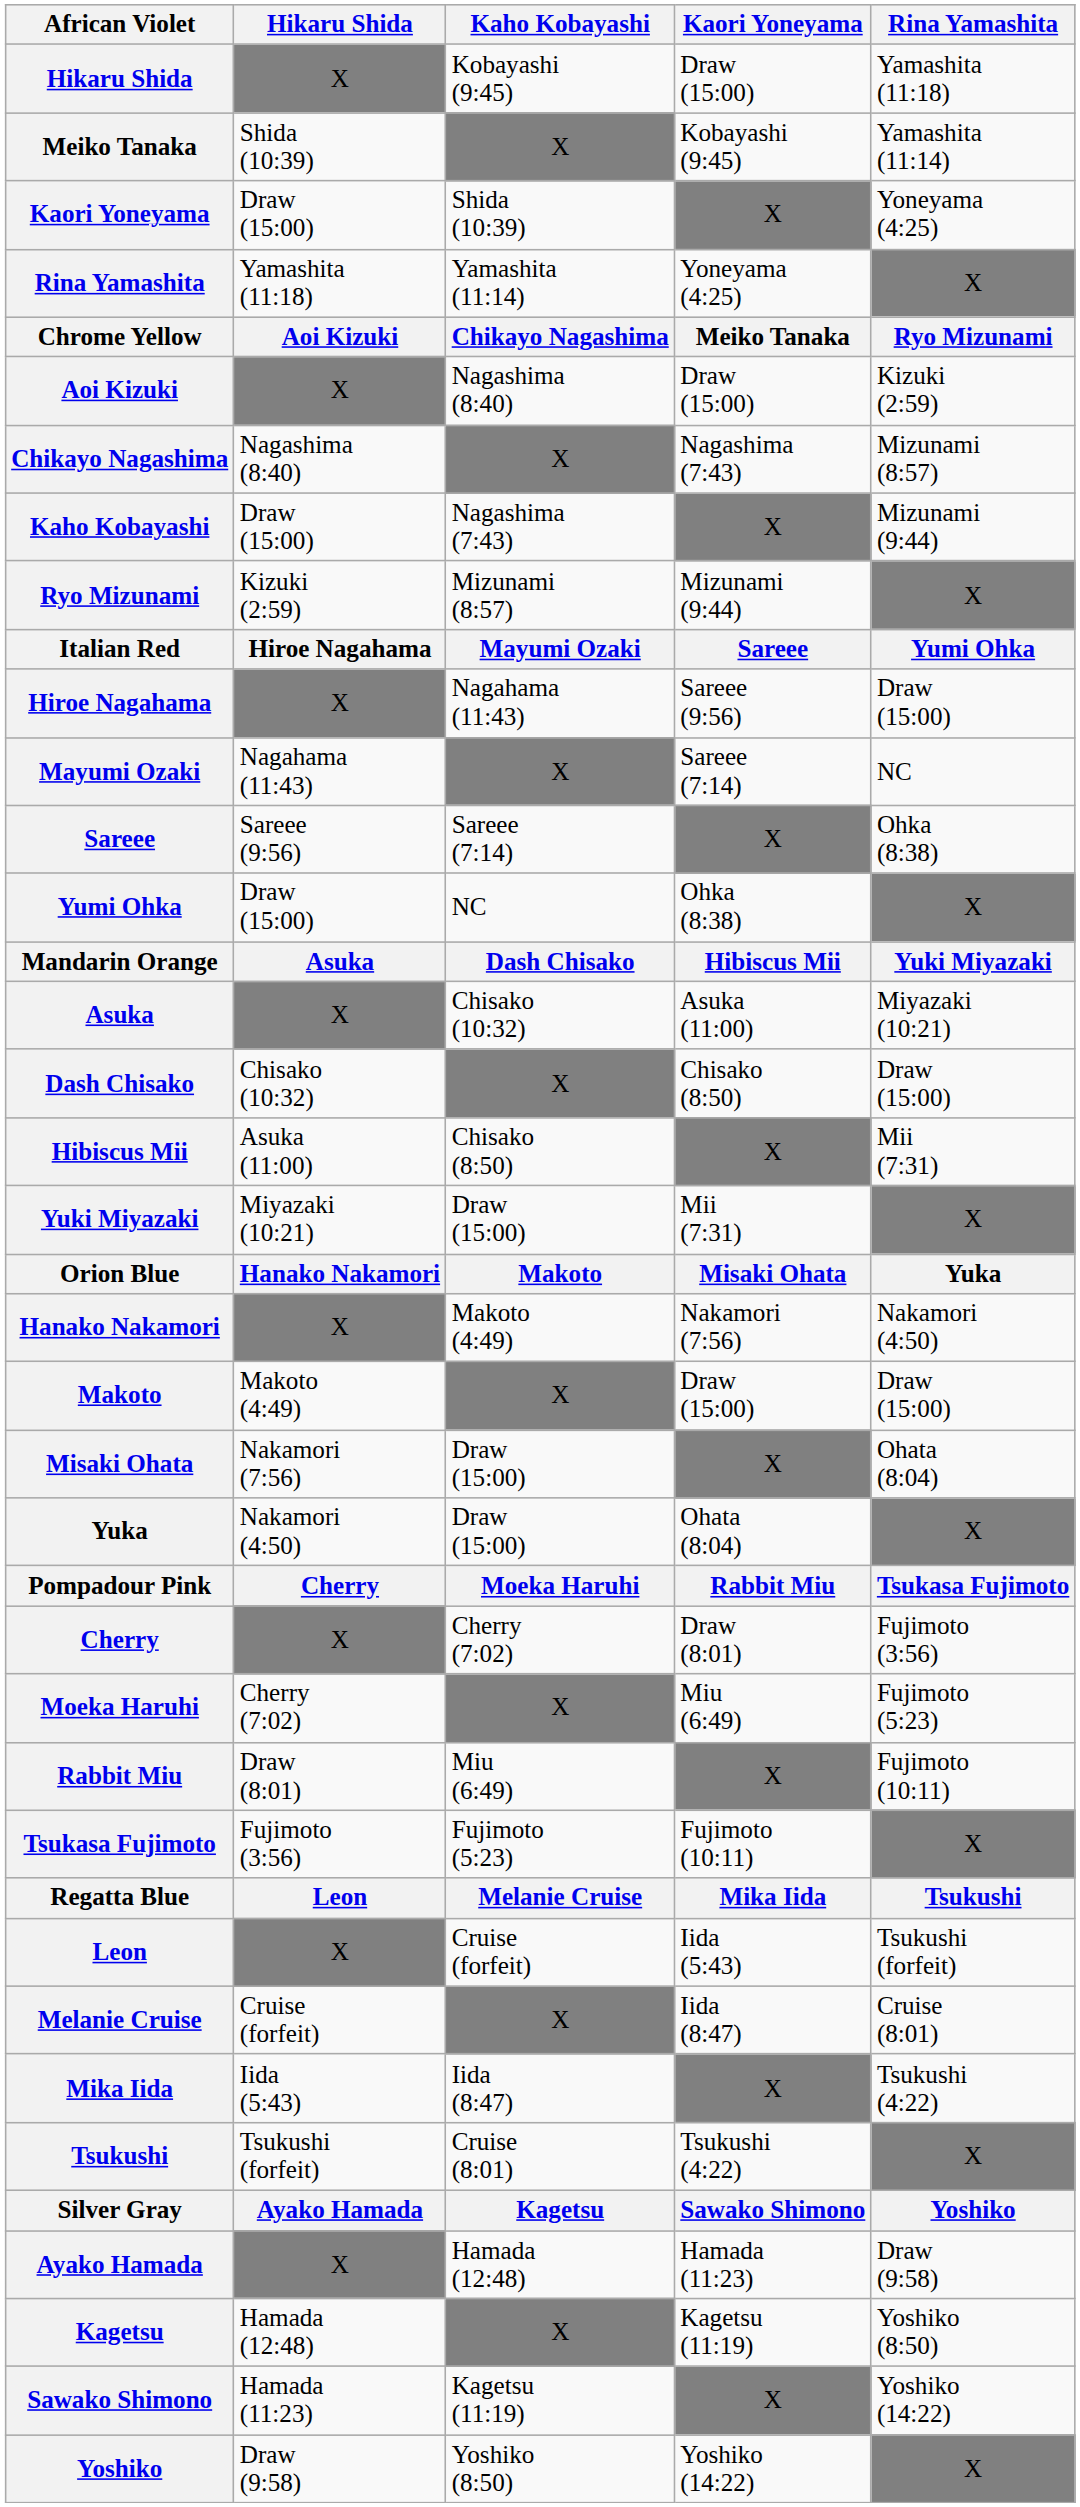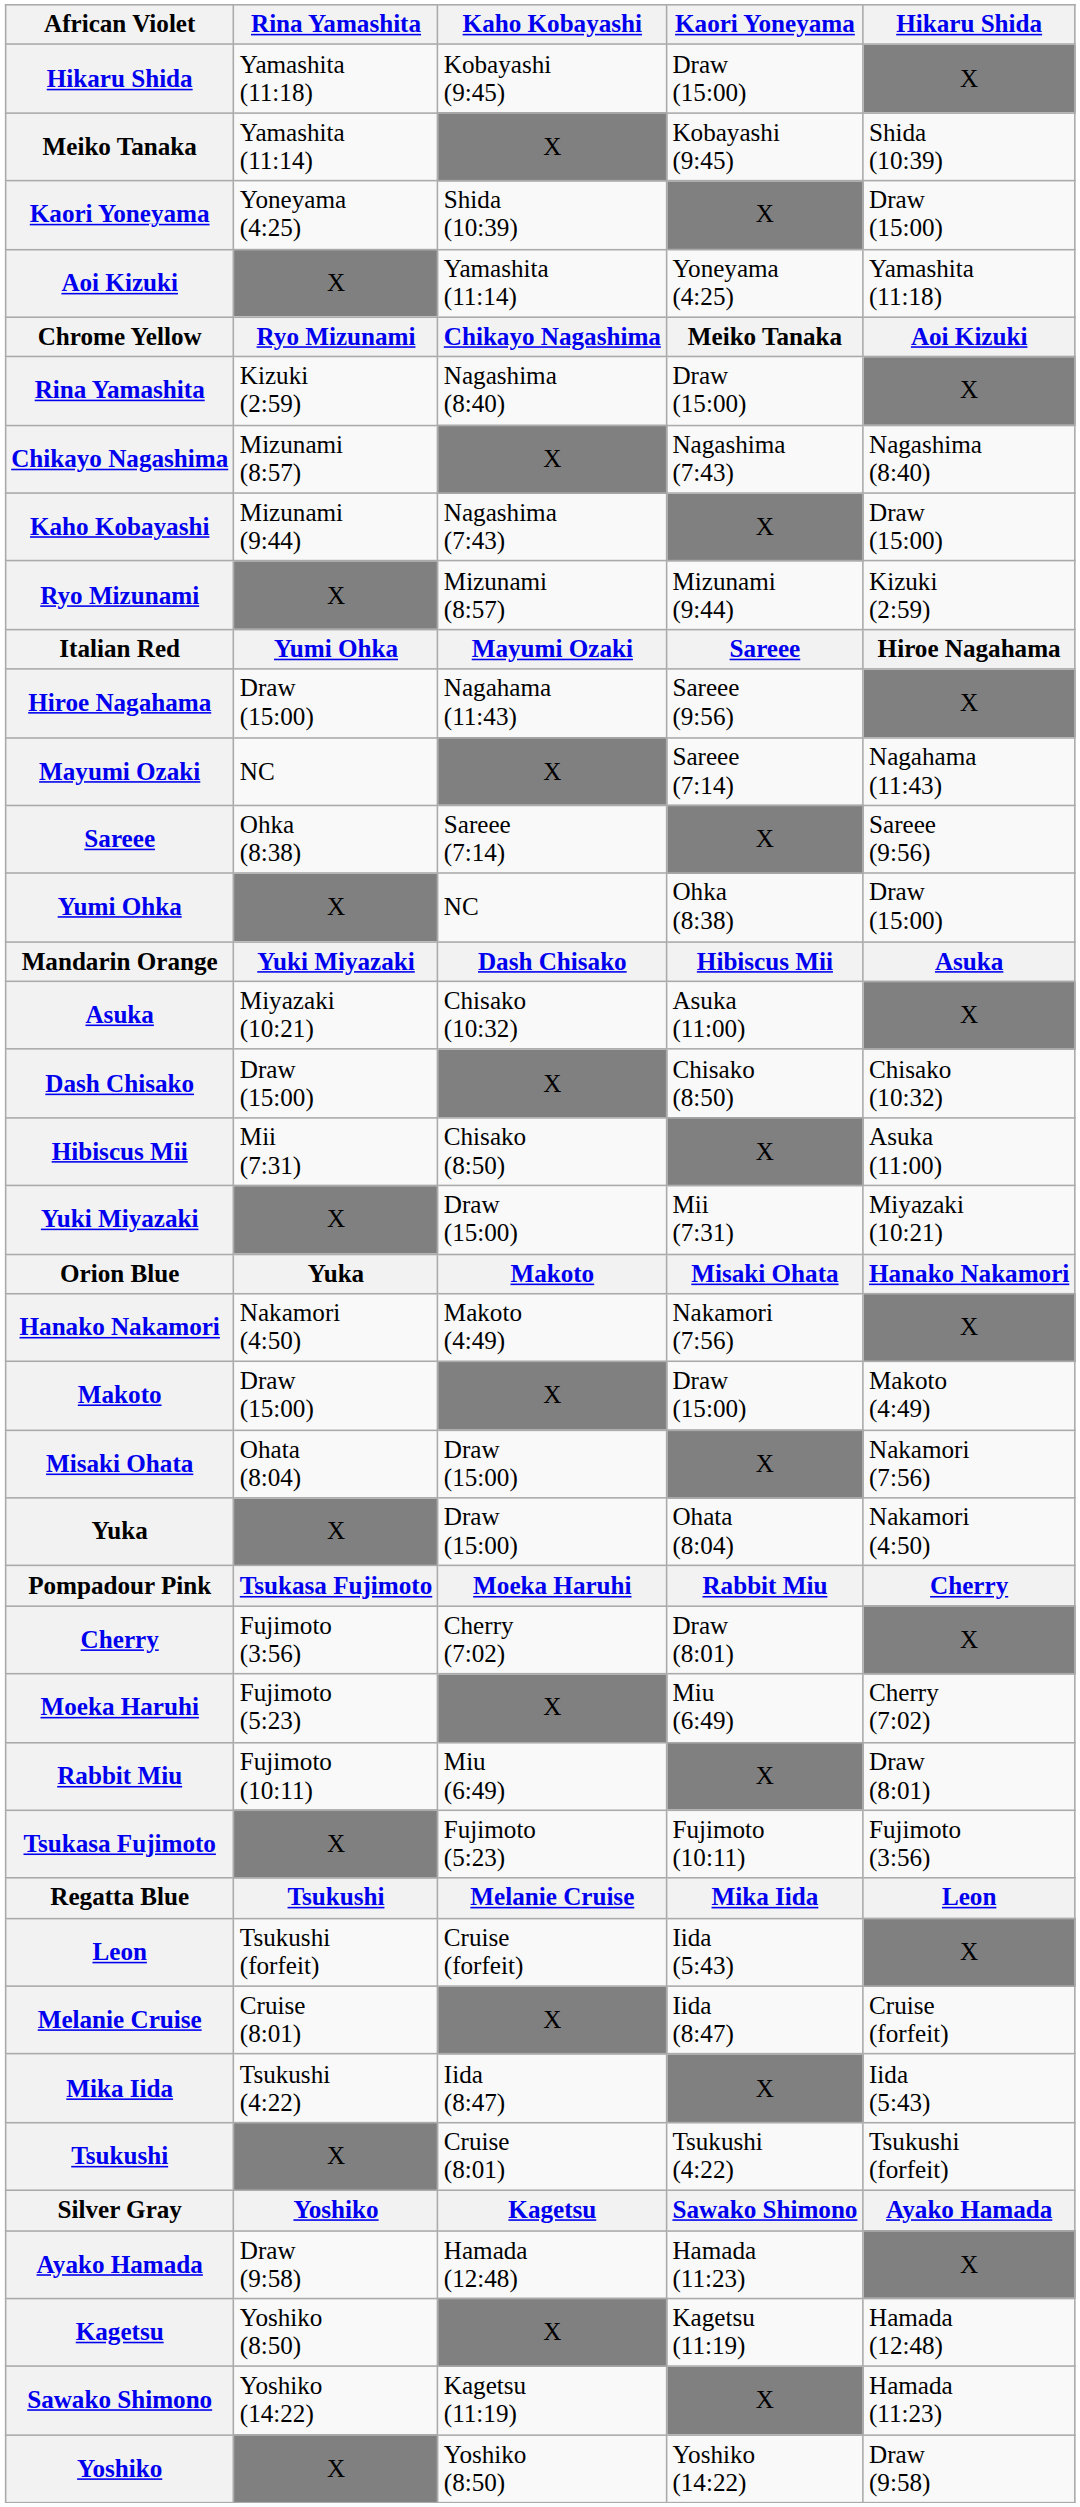columns swapped: (340, 24) <-> (973, 24)
(120, 282) Rina Yamashita -> (120, 282) Aoi Kizuki
(120, 390) Aoi Kizuki -> (120, 390) Rina Yamashita
